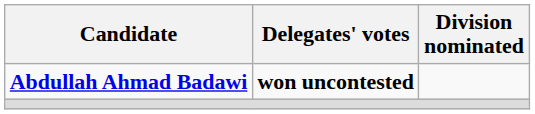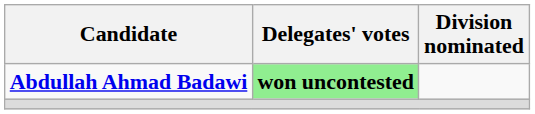(336, 81) no background -> (336, 81) lightgreen background
